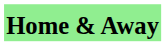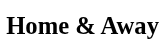(83, 26) lightgreen background -> (83, 26) no background
